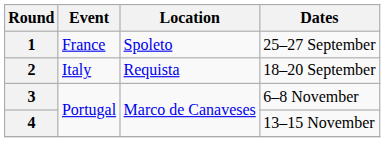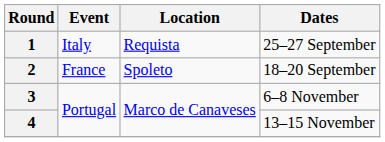(84, 44) France -> (77, 44) Italy
(148, 44) Spoleto -> (152, 44) Requista
(77, 70) Italy -> (84, 70) France
(152, 70) Requista -> (148, 70) Spoleto
